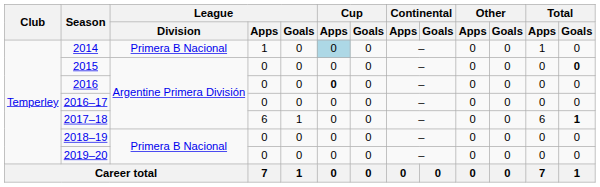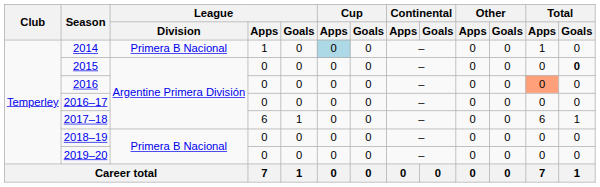(334, 84) bold -> (334, 84) normal
(542, 84) no background -> (542, 84) lightsalmon background
(577, 119) bold -> (577, 119) normal
